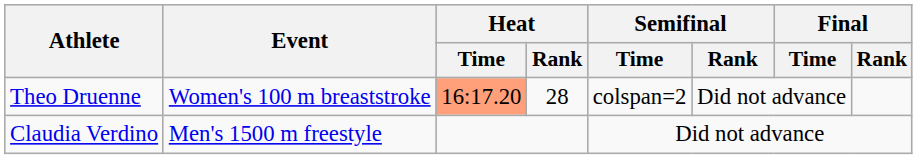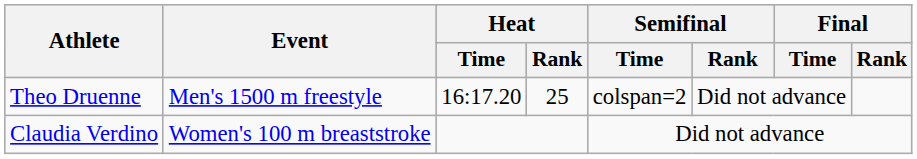(300, 96) Women's 100 m breaststroke -> (275, 96) Men's 1500 m freestyle
(481, 96) lightsalmon background -> (481, 96) no background
(557, 96) 28 -> (557, 96) 25
(275, 134) Men's 1500 m freestyle -> (300, 134) Women's 100 m breaststroke
